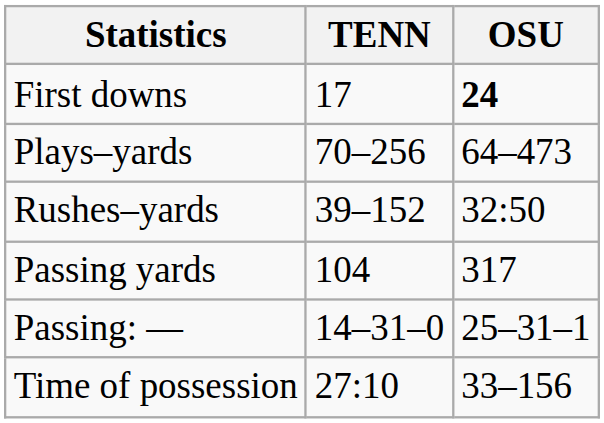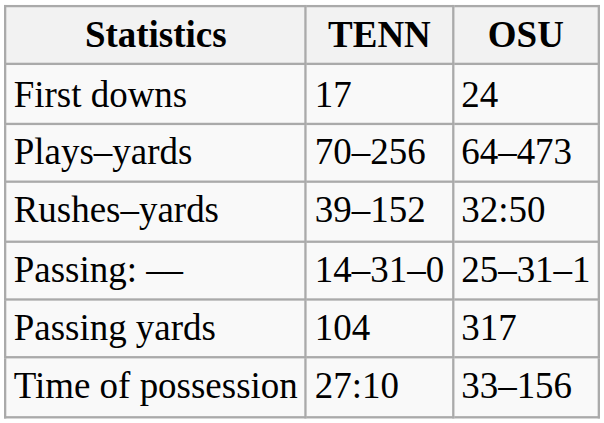(480, 93) bold -> (480, 93) normal
rows swapped: (115, 269) <-> (98, 327)
